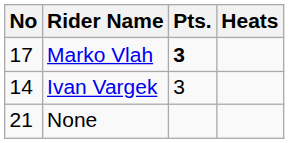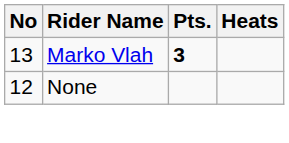(21, 54) 17 -> (21, 54) 13
- row: (102, 87)
(21, 120) 21 -> (21, 87) 12
